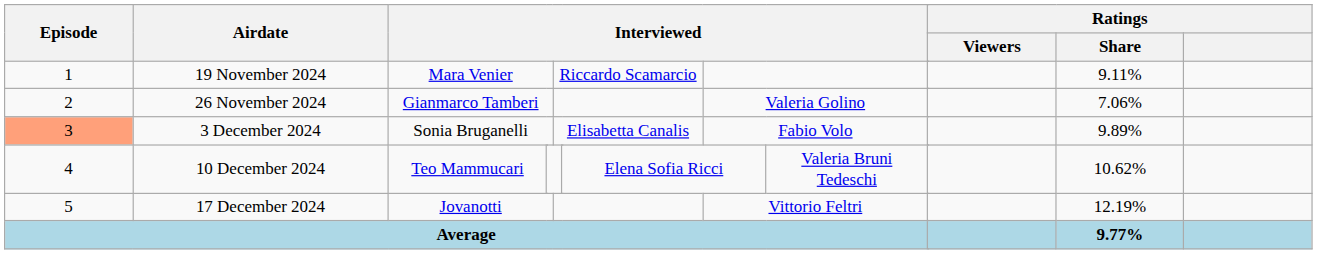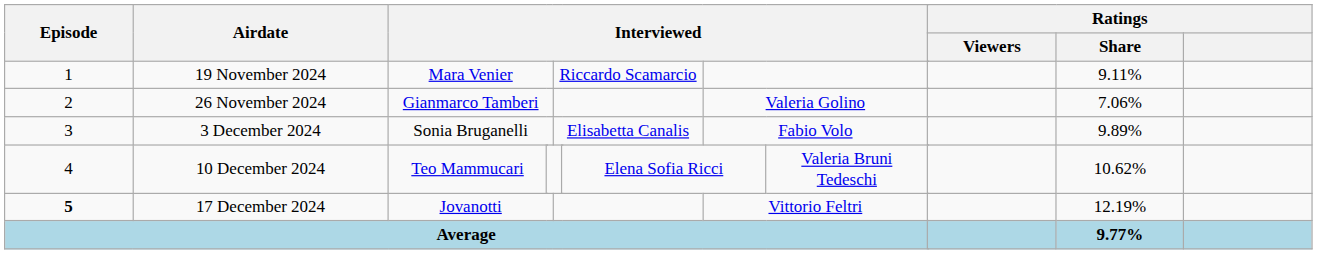(69, 131) lightsalmon background -> (69, 131) no background
(69, 207) normal -> (69, 207) bold
